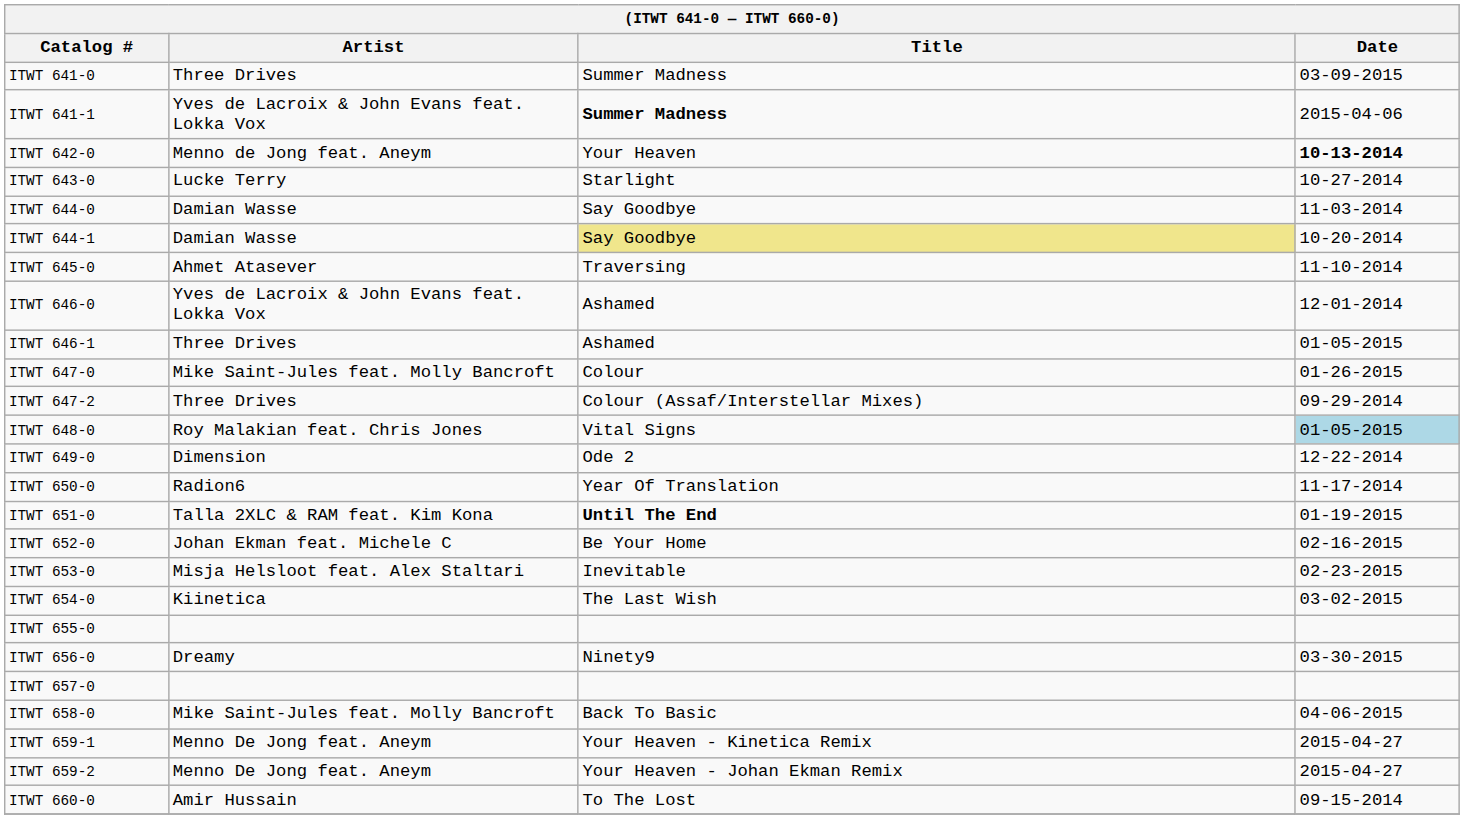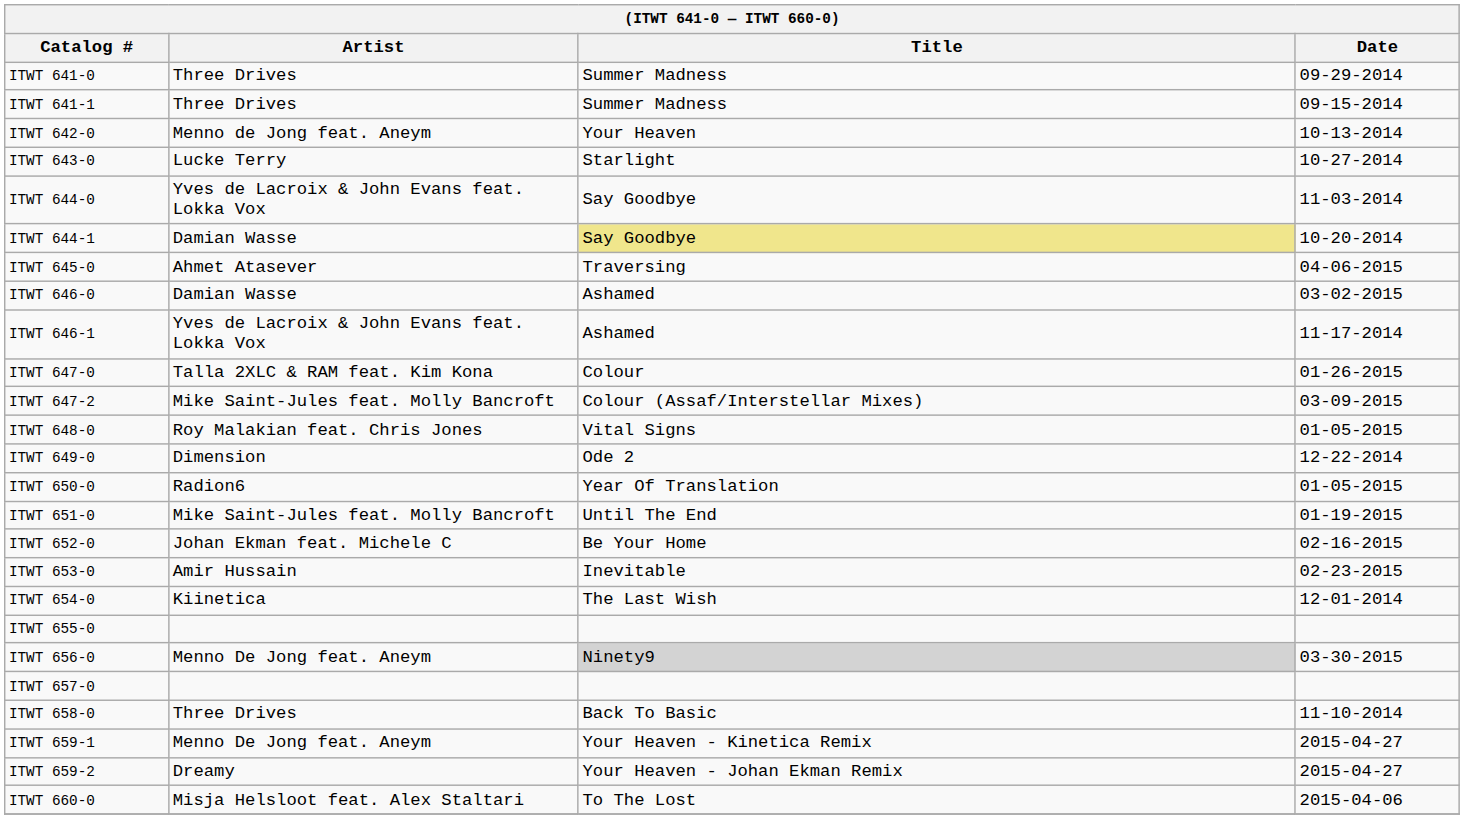(1351, 76) 03-09-2015 -> (1351, 76) 09-29-2014
(348, 114) Yves de Lacroix & John Evans feat. Lokka Vox -> (235, 104) Three Drives
(655, 114) bold -> (655, 104) normal
(1351, 114) 2015-04-06 -> (1351, 104) 09-15-2014
(1351, 153) bold -> (1351, 133) normal
(235, 210) Damian Wasse -> (348, 200) Yves de Lacroix & John Evans feat. Lokka Vox
(1351, 267) 11-10-2014 -> (1351, 267) 04-06-2015
(348, 306) Yves de Lacroix & John Evans feat. Lokka Vox -> (235, 295) Damian Wasse
(1351, 306) 12-01-2014 -> (1351, 295) 03-02-2015
(235, 344) Three Drives -> (348, 334) Yves de Lacroix & John Evans feat. Lokka Vox
(1351, 344) 01-05-2015 -> (1351, 334) 11-17-2014
(364, 373) Mike Saint-Jules feat. Molly Bancroft -> (333, 373) Talla 2XLC & RAM feat. Kim Kona
(235, 401) Three Drives -> (364, 401) Mike Saint-Jules feat. Molly Bancroft
(1351, 401) 09-29-2014 -> (1351, 401) 03-09-2015
(1351, 430) lightblue background -> (1351, 430) no background
(1351, 487) 11-17-2014 -> (1351, 487) 01-05-2015
(333, 515) Talla 2XLC & RAM feat. Kim Kona -> (364, 515) Mike Saint-Jules feat. Molly Bancroft
(650, 515) bold -> (650, 515) normal
(348, 572) Misja Helsloot feat. Alex Staltari -> (235, 572) Amir Hussain
(1351, 600) 03-02-2015 -> (1351, 600) 12-01-2014
(204, 657) Dreamy -> (302, 657) Menno De Jong feat. Aneym
(619, 657) no background -> (619, 657) lightgrey background
(364, 714) Mike Saint-Jules feat. Molly Bancroft -> (235, 714) Three Drives
(1351, 714) 04-06-2015 -> (1351, 714) 11-10-2014
(302, 771) Menno De Jong feat. Aneym -> (204, 771) Dreamy
(235, 800) Amir Hussain -> (348, 800) Misja Helsloot feat. Alex Staltari
(1351, 800) 09-15-2014 -> (1351, 800) 2015-04-06
